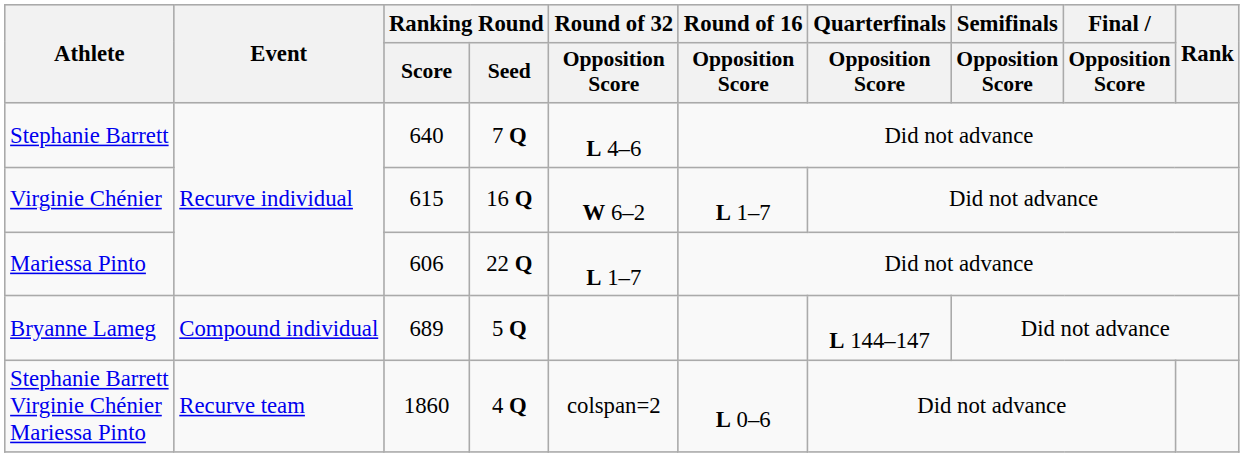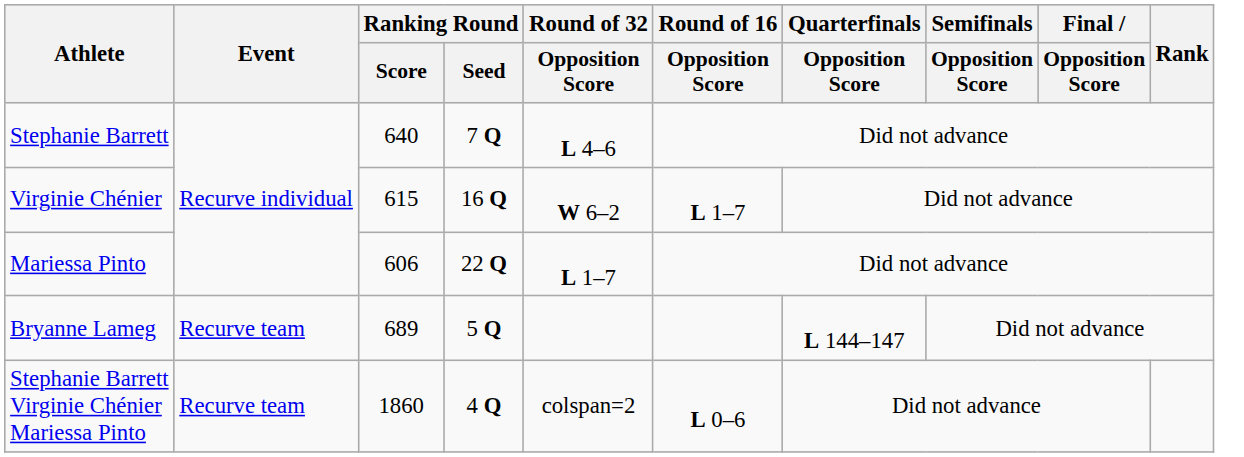(279, 328) Compound individual -> (242, 328) Recurve team
